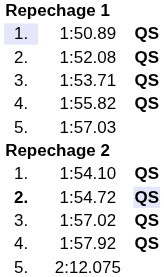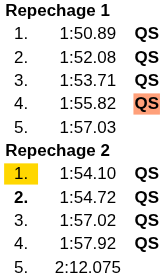(21, 34) lavender background -> (21, 34) no background
(147, 103) no background -> (147, 103) lightsalmon background
(21, 173) no background -> (21, 173) gold background
(147, 197) lavender background -> (147, 197) no background
